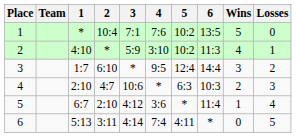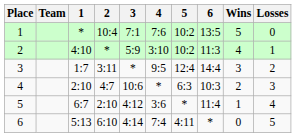(107, 68) 6:10 -> (107, 68) 3:11
(107, 123) 3:11 -> (107, 123) 6:10
